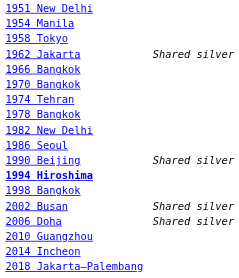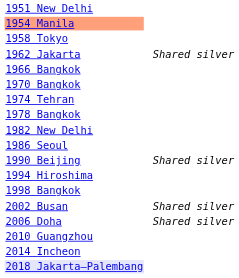(40, 24) no background -> (40, 24) lightsalmon background
(49, 176) bold -> (49, 176) normal
(74, 267) no background -> (74, 267) lavender background
